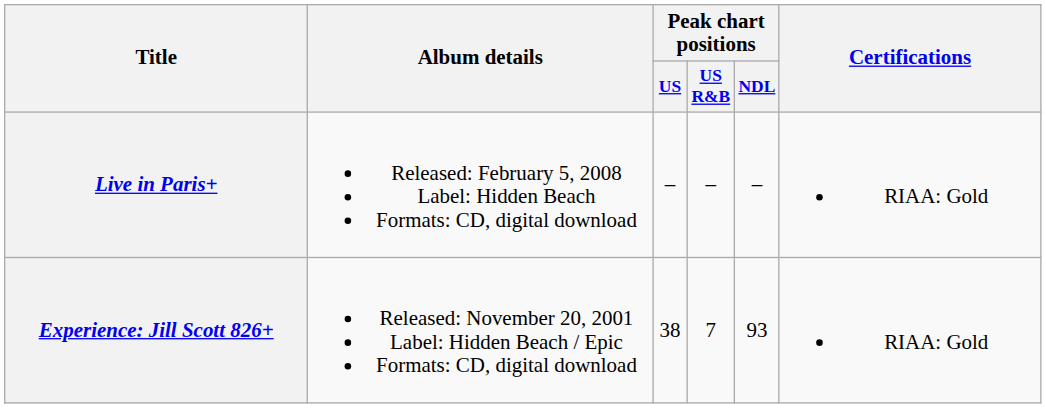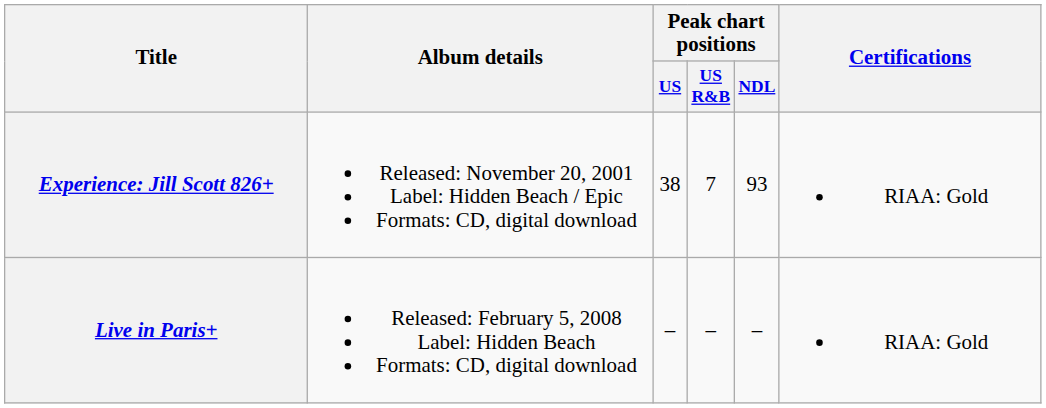rows swapped: (156, 330) <-> (156, 184)
